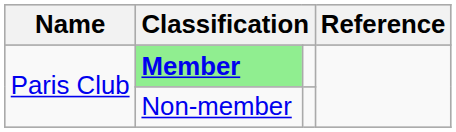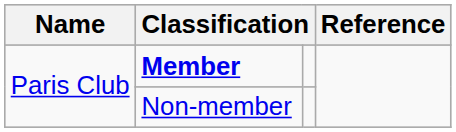(191, 65) lightgreen background -> (191, 65) no background
